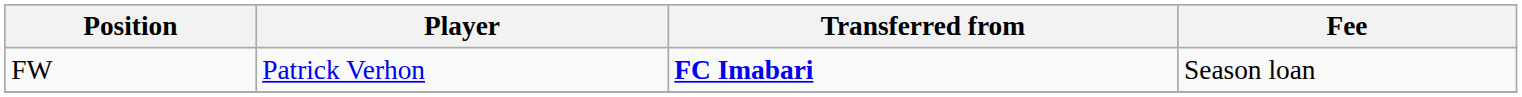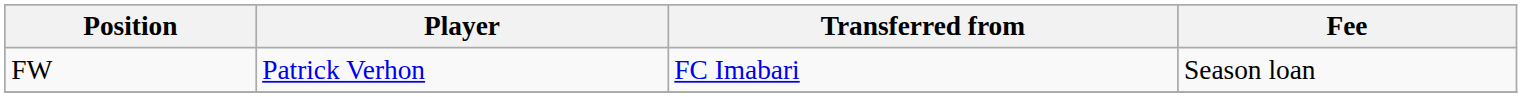(744, 69) bold -> (737, 69) normal
